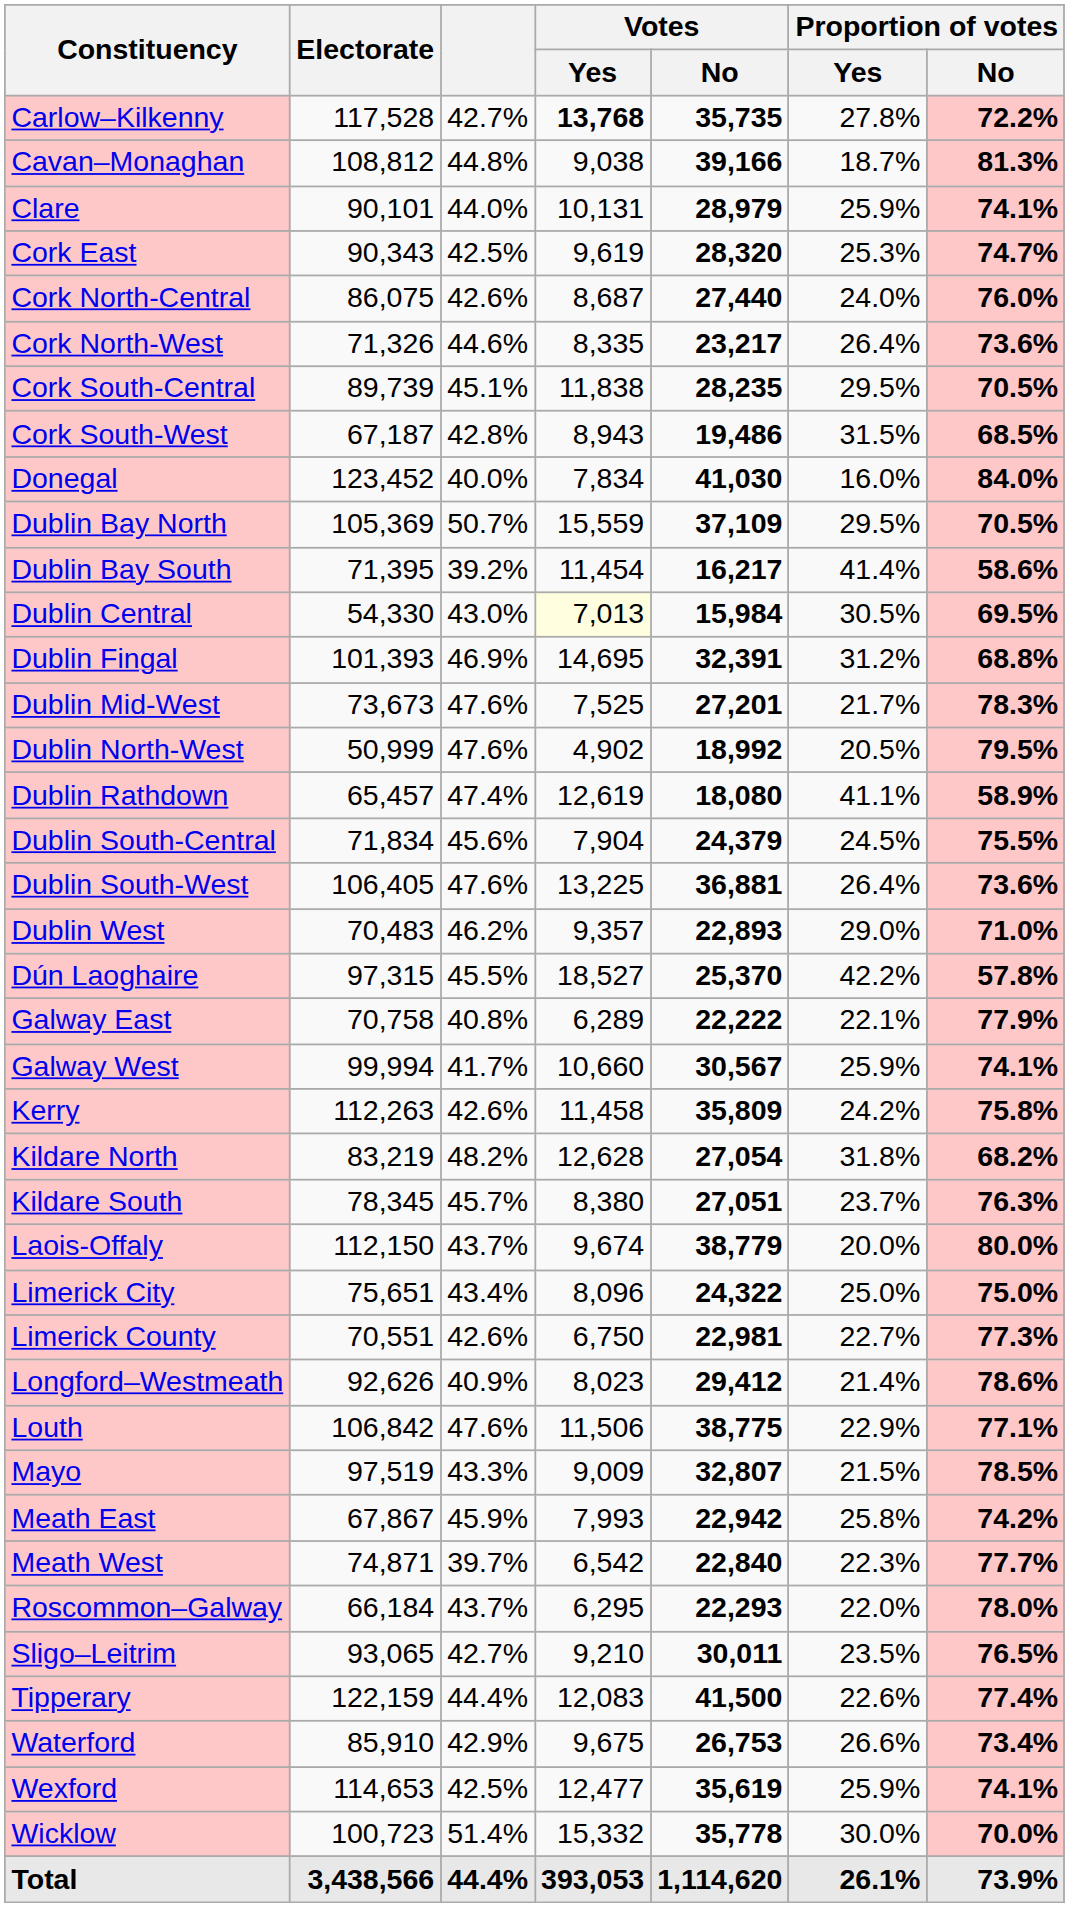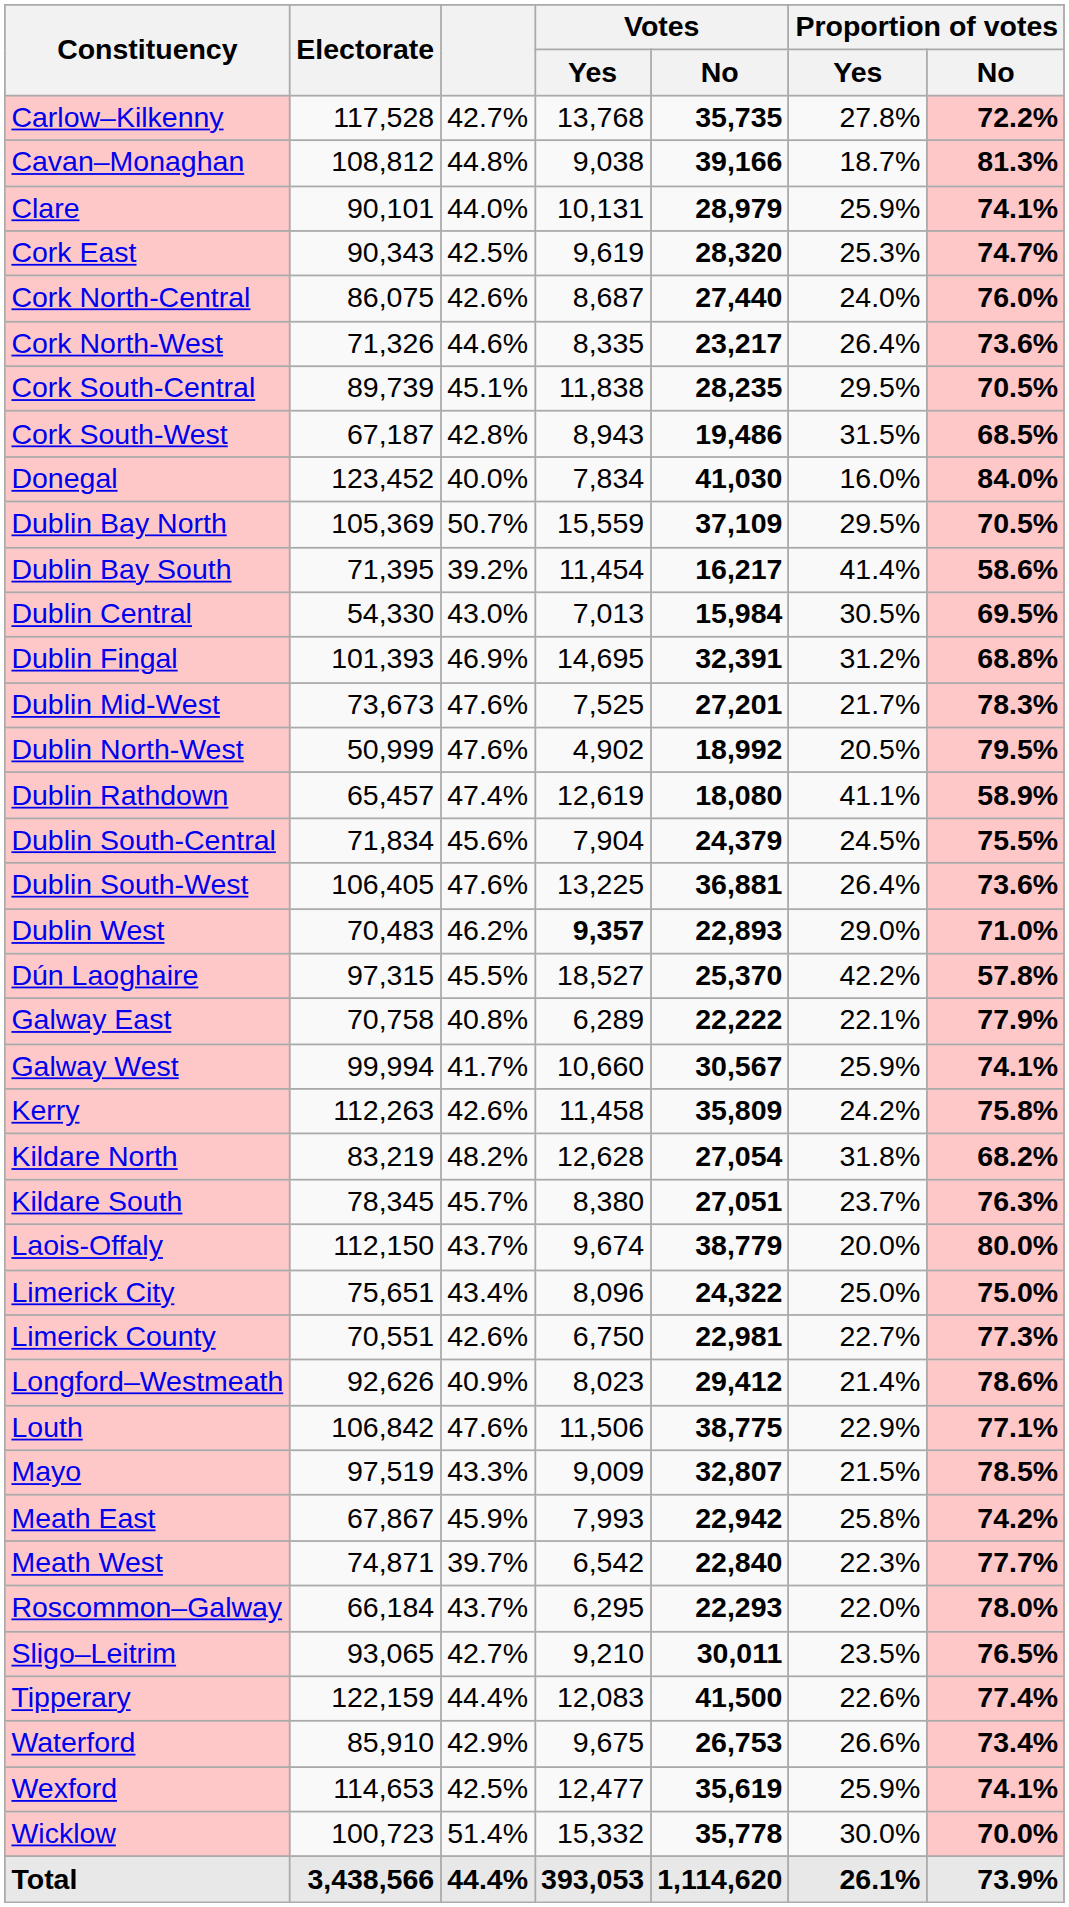(601, 117) bold -> (601, 117) normal
(608, 614) lightyellow background -> (608, 614) no background
(608, 930) normal -> (608, 930) bold
